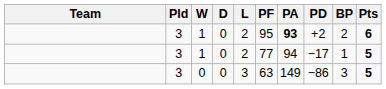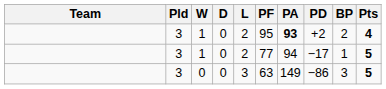(368, 34) 6 -> (368, 34) 4
